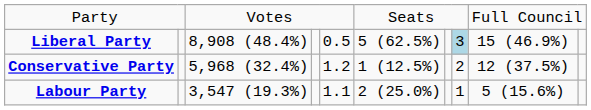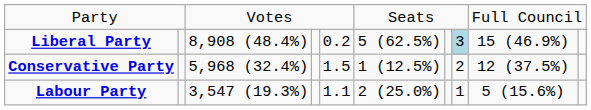(337, 42) 0.5 -> (337, 42) 0.2
(337, 67) 1.2 -> (337, 67) 1.5
